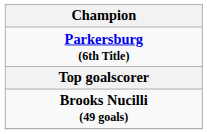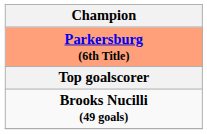(104, 46) no background -> (104, 46) lightsalmon background
